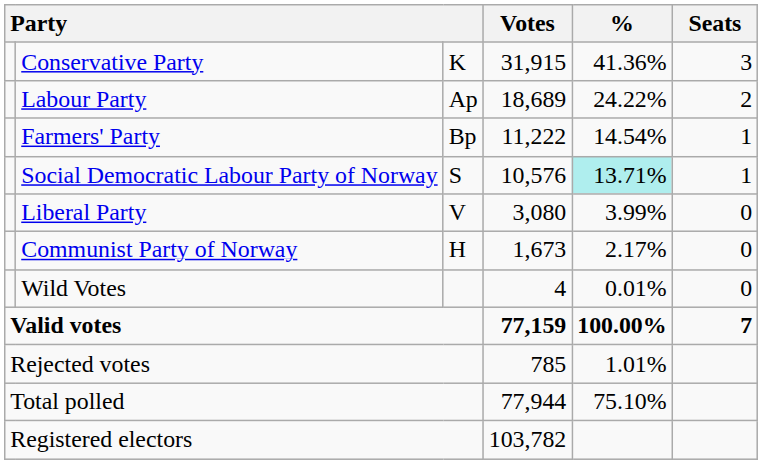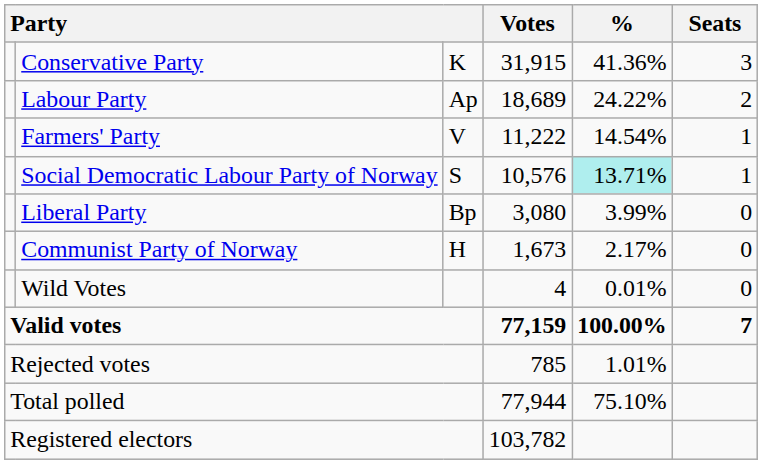(463, 136) Bp -> (457, 136) V
(457, 212) V -> (463, 212) Bp
